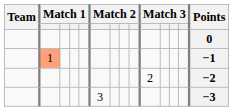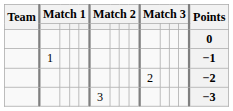(50, 58) lightsalmon background -> (50, 58) no background
